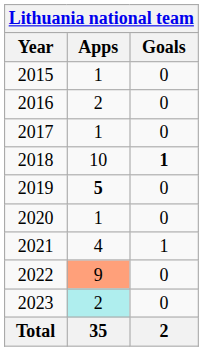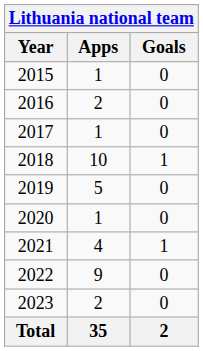(164, 160) bold -> (164, 160) normal
(98, 189) bold -> (98, 189) normal
(98, 274) lightsalmon background -> (98, 274) no background
(98, 302) paleturquoise background -> (98, 302) no background
